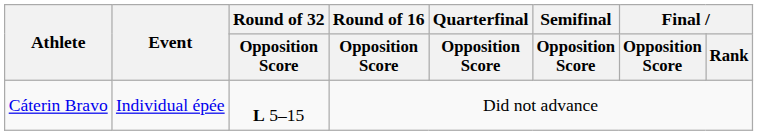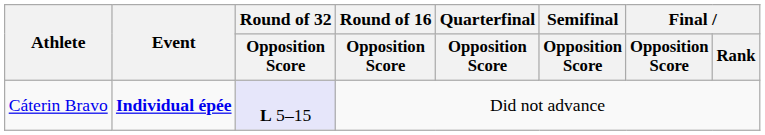(170, 105) normal -> (174, 105) bold
(279, 116) no background -> (286, 116) lavender background
